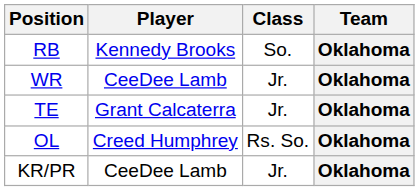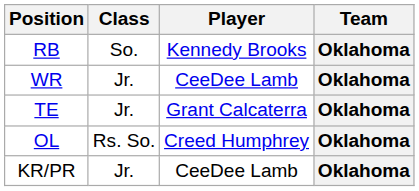columns swapped: (165, 19) <-> (278, 19)
